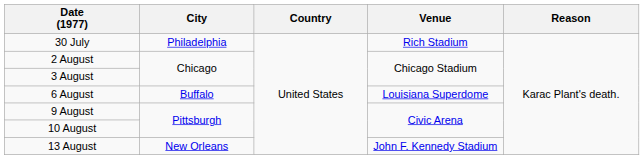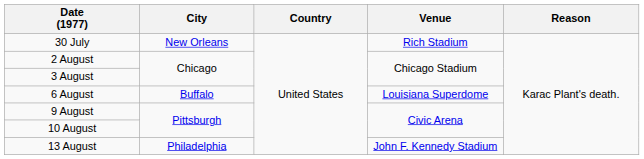(197, 42) Philadelphia -> (197, 42) New Orleans
(197, 146) New Orleans -> (197, 146) Philadelphia
